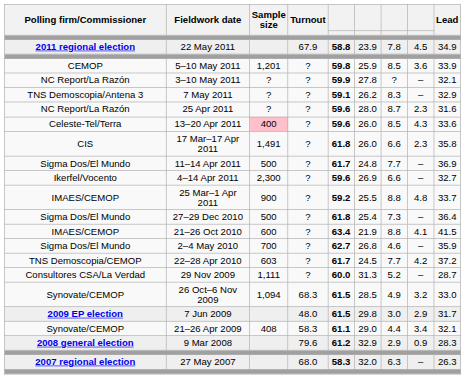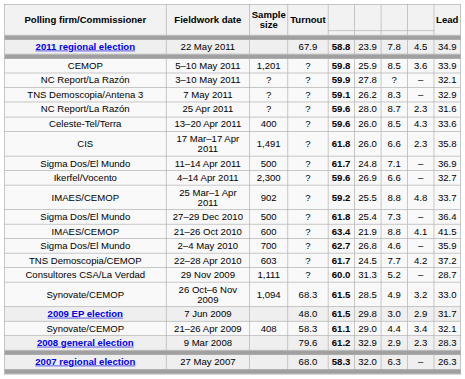(269, 124) pink background -> (269, 124) no background
(394, 163) 7.7 -> (394, 163) 7.1
(269, 197) 900 -> (269, 197) 902
(421, 343) 0.9 -> (421, 343) 2.3
